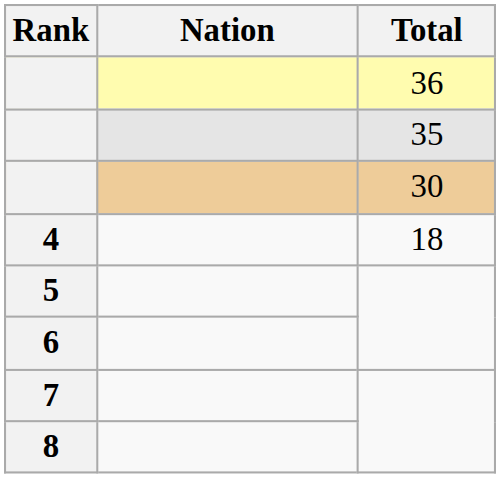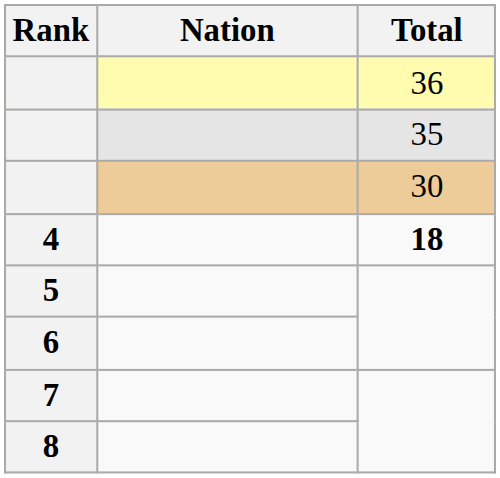(427, 238) normal -> (427, 238) bold
